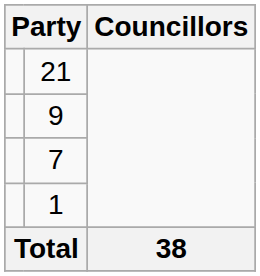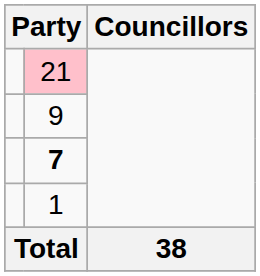(56, 71) no background -> (56, 71) pink background
(56, 159) normal -> (56, 159) bold
